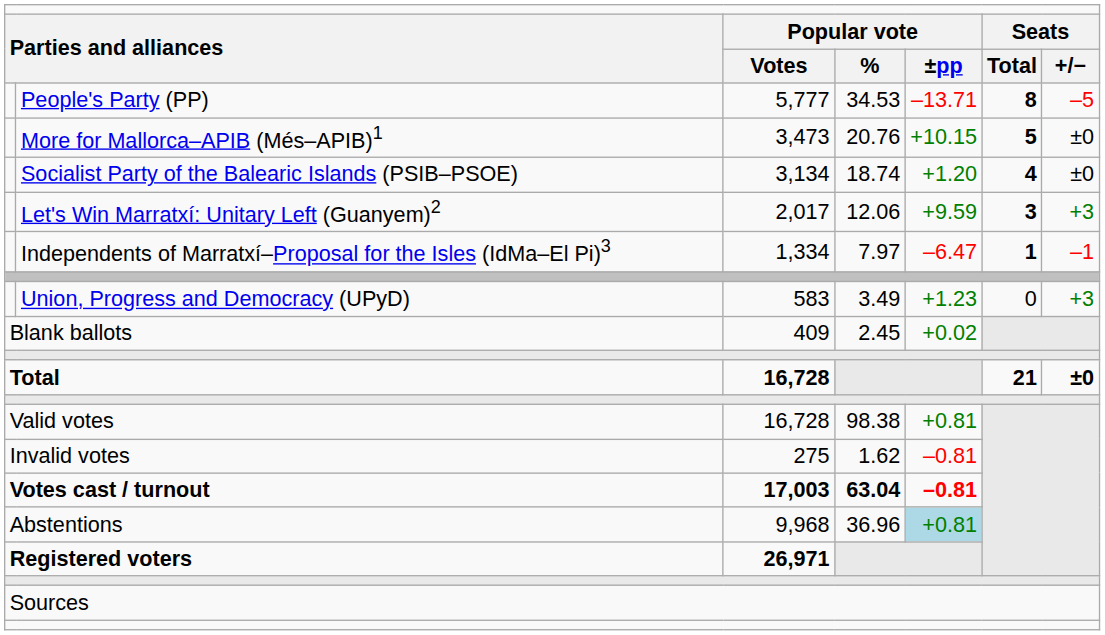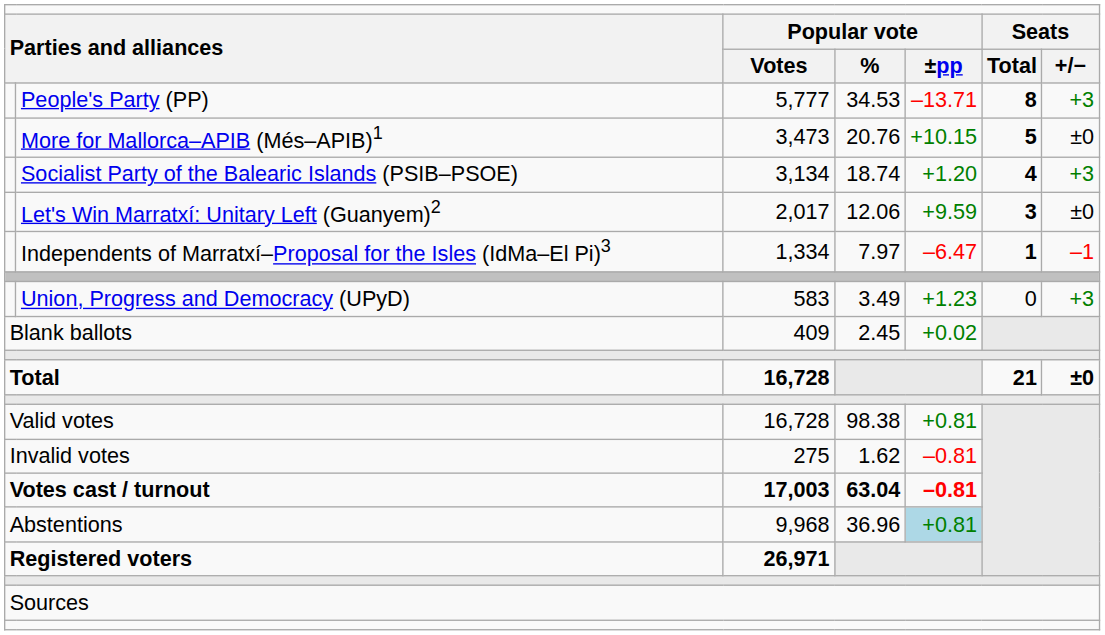(1082, 100) –5 -> (1082, 100) +3
(1082, 174) ±0 -> (1082, 174) +3
(1082, 211) +3 -> (1082, 211) ±0
